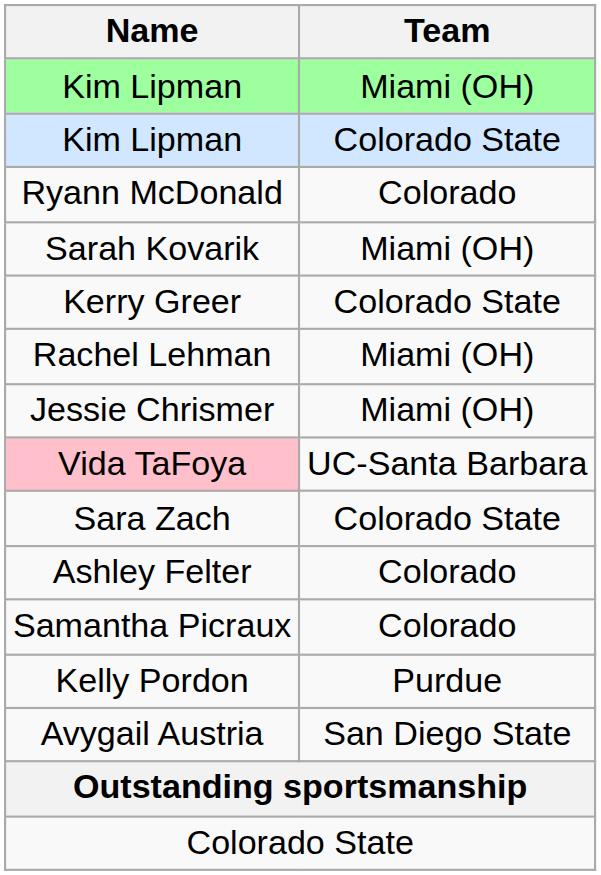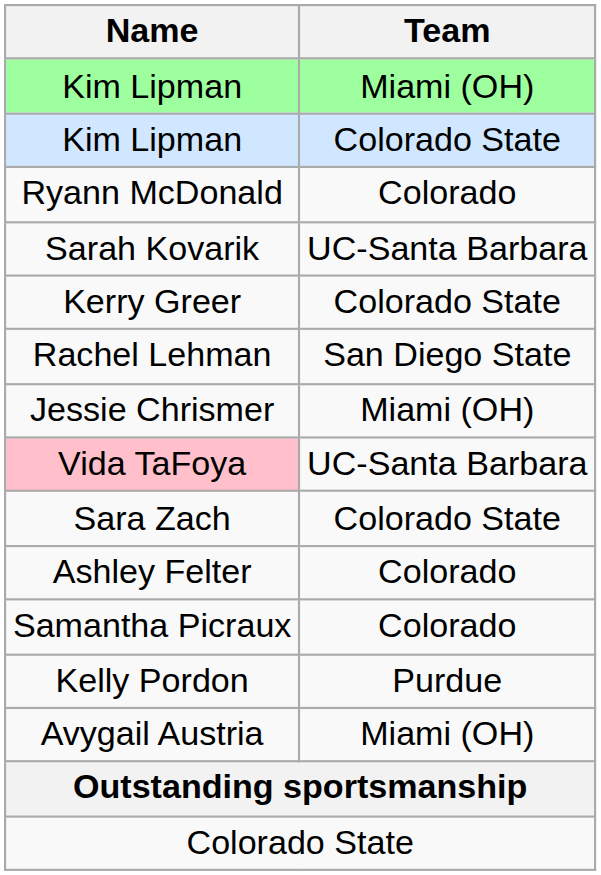(447, 247) Miami (OH) -> (447, 247) UC-Santa Barbara
(447, 355) Miami (OH) -> (447, 355) San Diego State
(447, 734) San Diego State -> (447, 734) Miami (OH)
